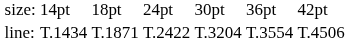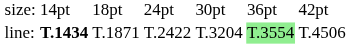(64, 33) normal -> (64, 33) bold
(270, 33) no background -> (271, 33) lightgreen background
